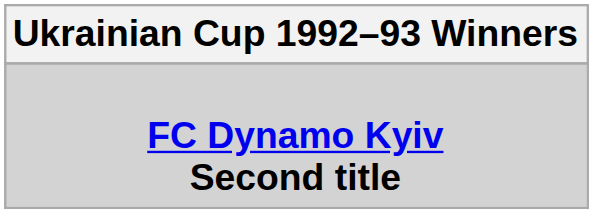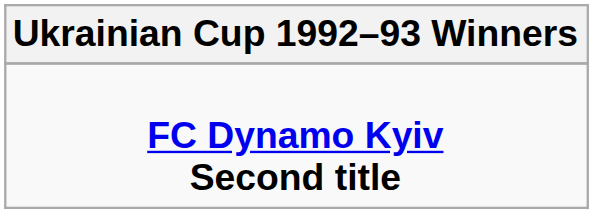(295, 156) lightgrey background -> (295, 156) no background
